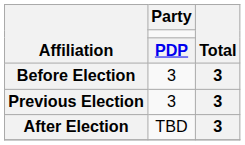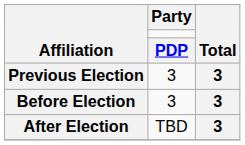rows swapped: (76, 101) <-> (76, 76)
